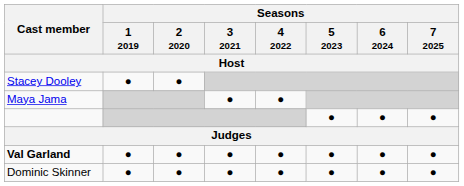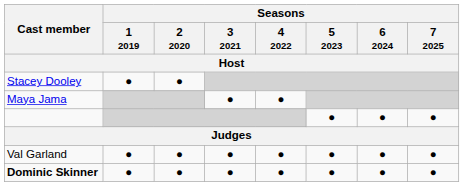(39, 154) bold -> (37, 154) normal
(49, 172) normal -> (52, 172) bold
